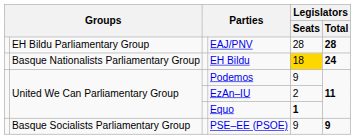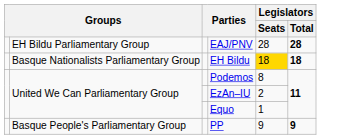(330, 61) 24 -> (296, 61) 18
(295, 77) 9 -> (261, 77) 8
(295, 110) bold -> (261, 110) normal
- row: (249, 126)
+ row: (217, 126)
